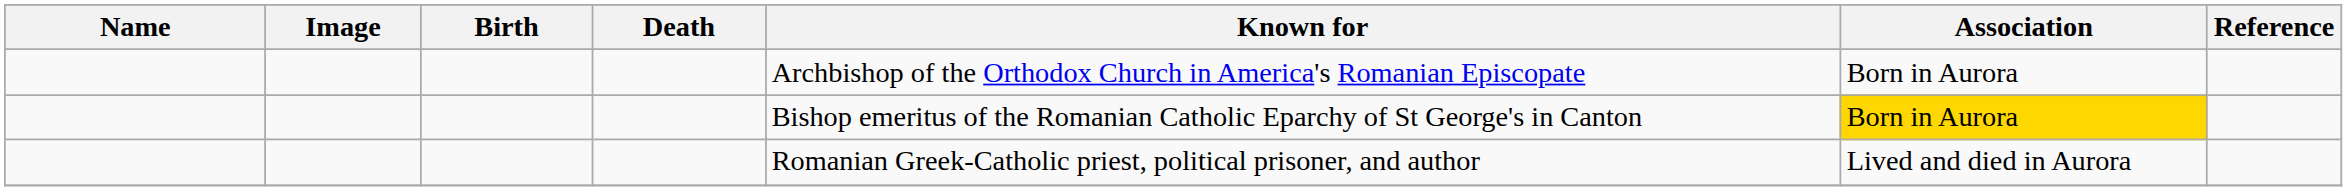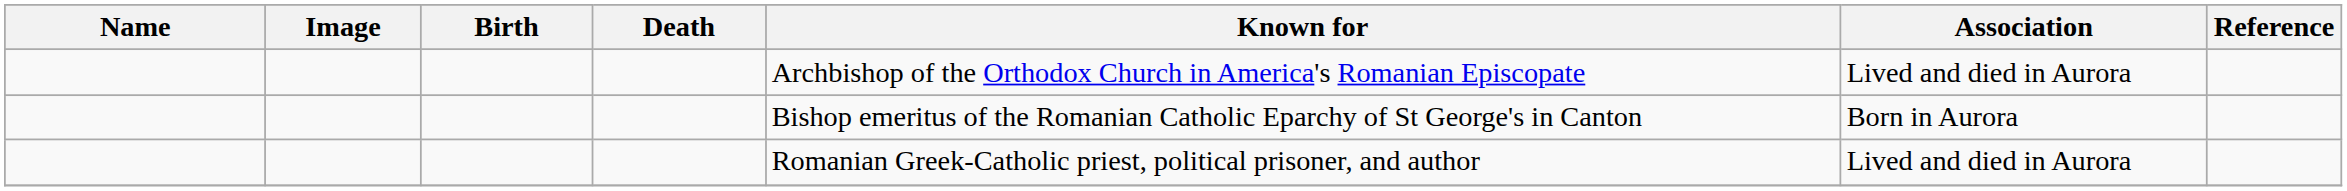(1932, 71) Born in Aurora -> (1989, 71) Lived and died in Aurora
(1932, 116) gold background -> (1932, 116) no background
